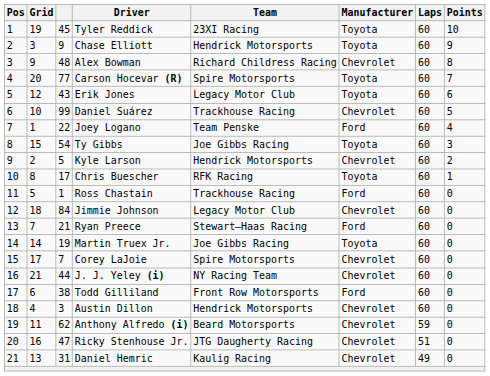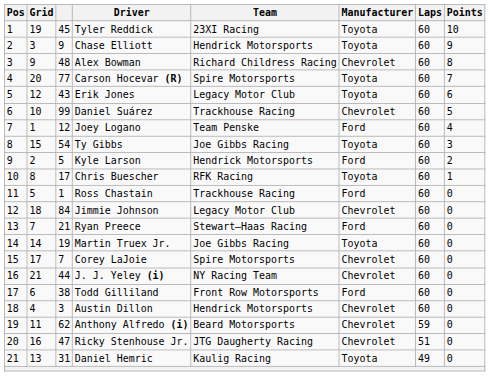(64, 128) 22 -> (64, 128) 12
(368, 160) Chevrolet -> (354, 160) Ford
(368, 358) Chevrolet -> (359, 358) Toyota
